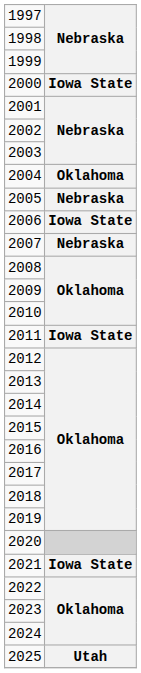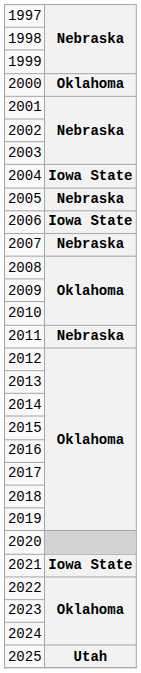(90, 85) Iowa State -> (90, 85) Oklahoma
(90, 176) Oklahoma -> (90, 176) Iowa State
(90, 336) Iowa State -> (90, 336) Nebraska
